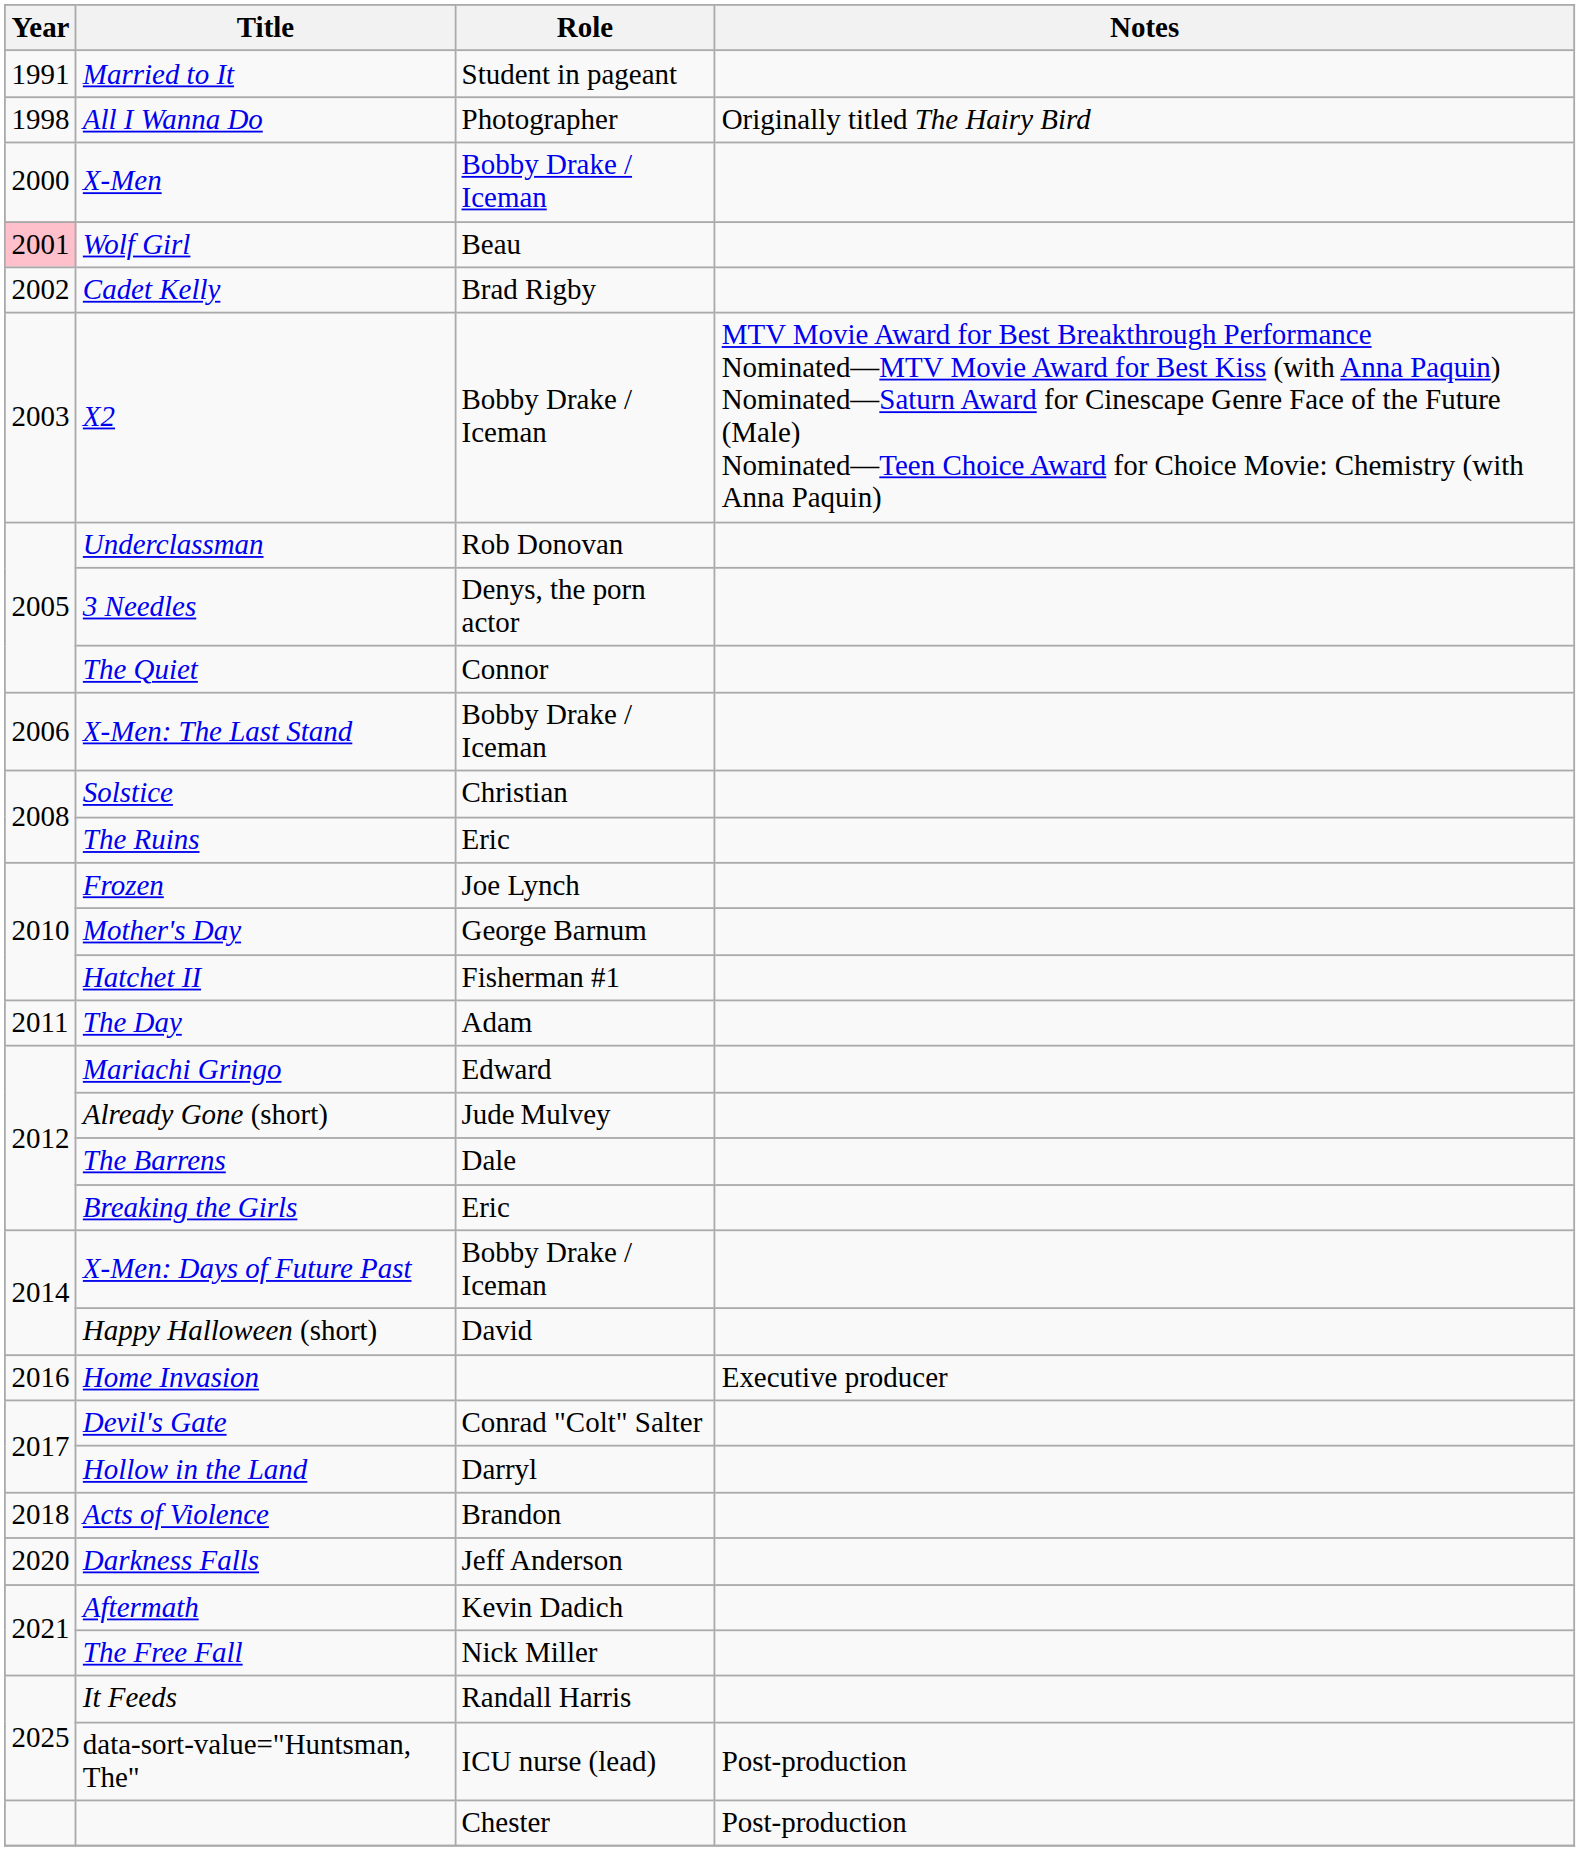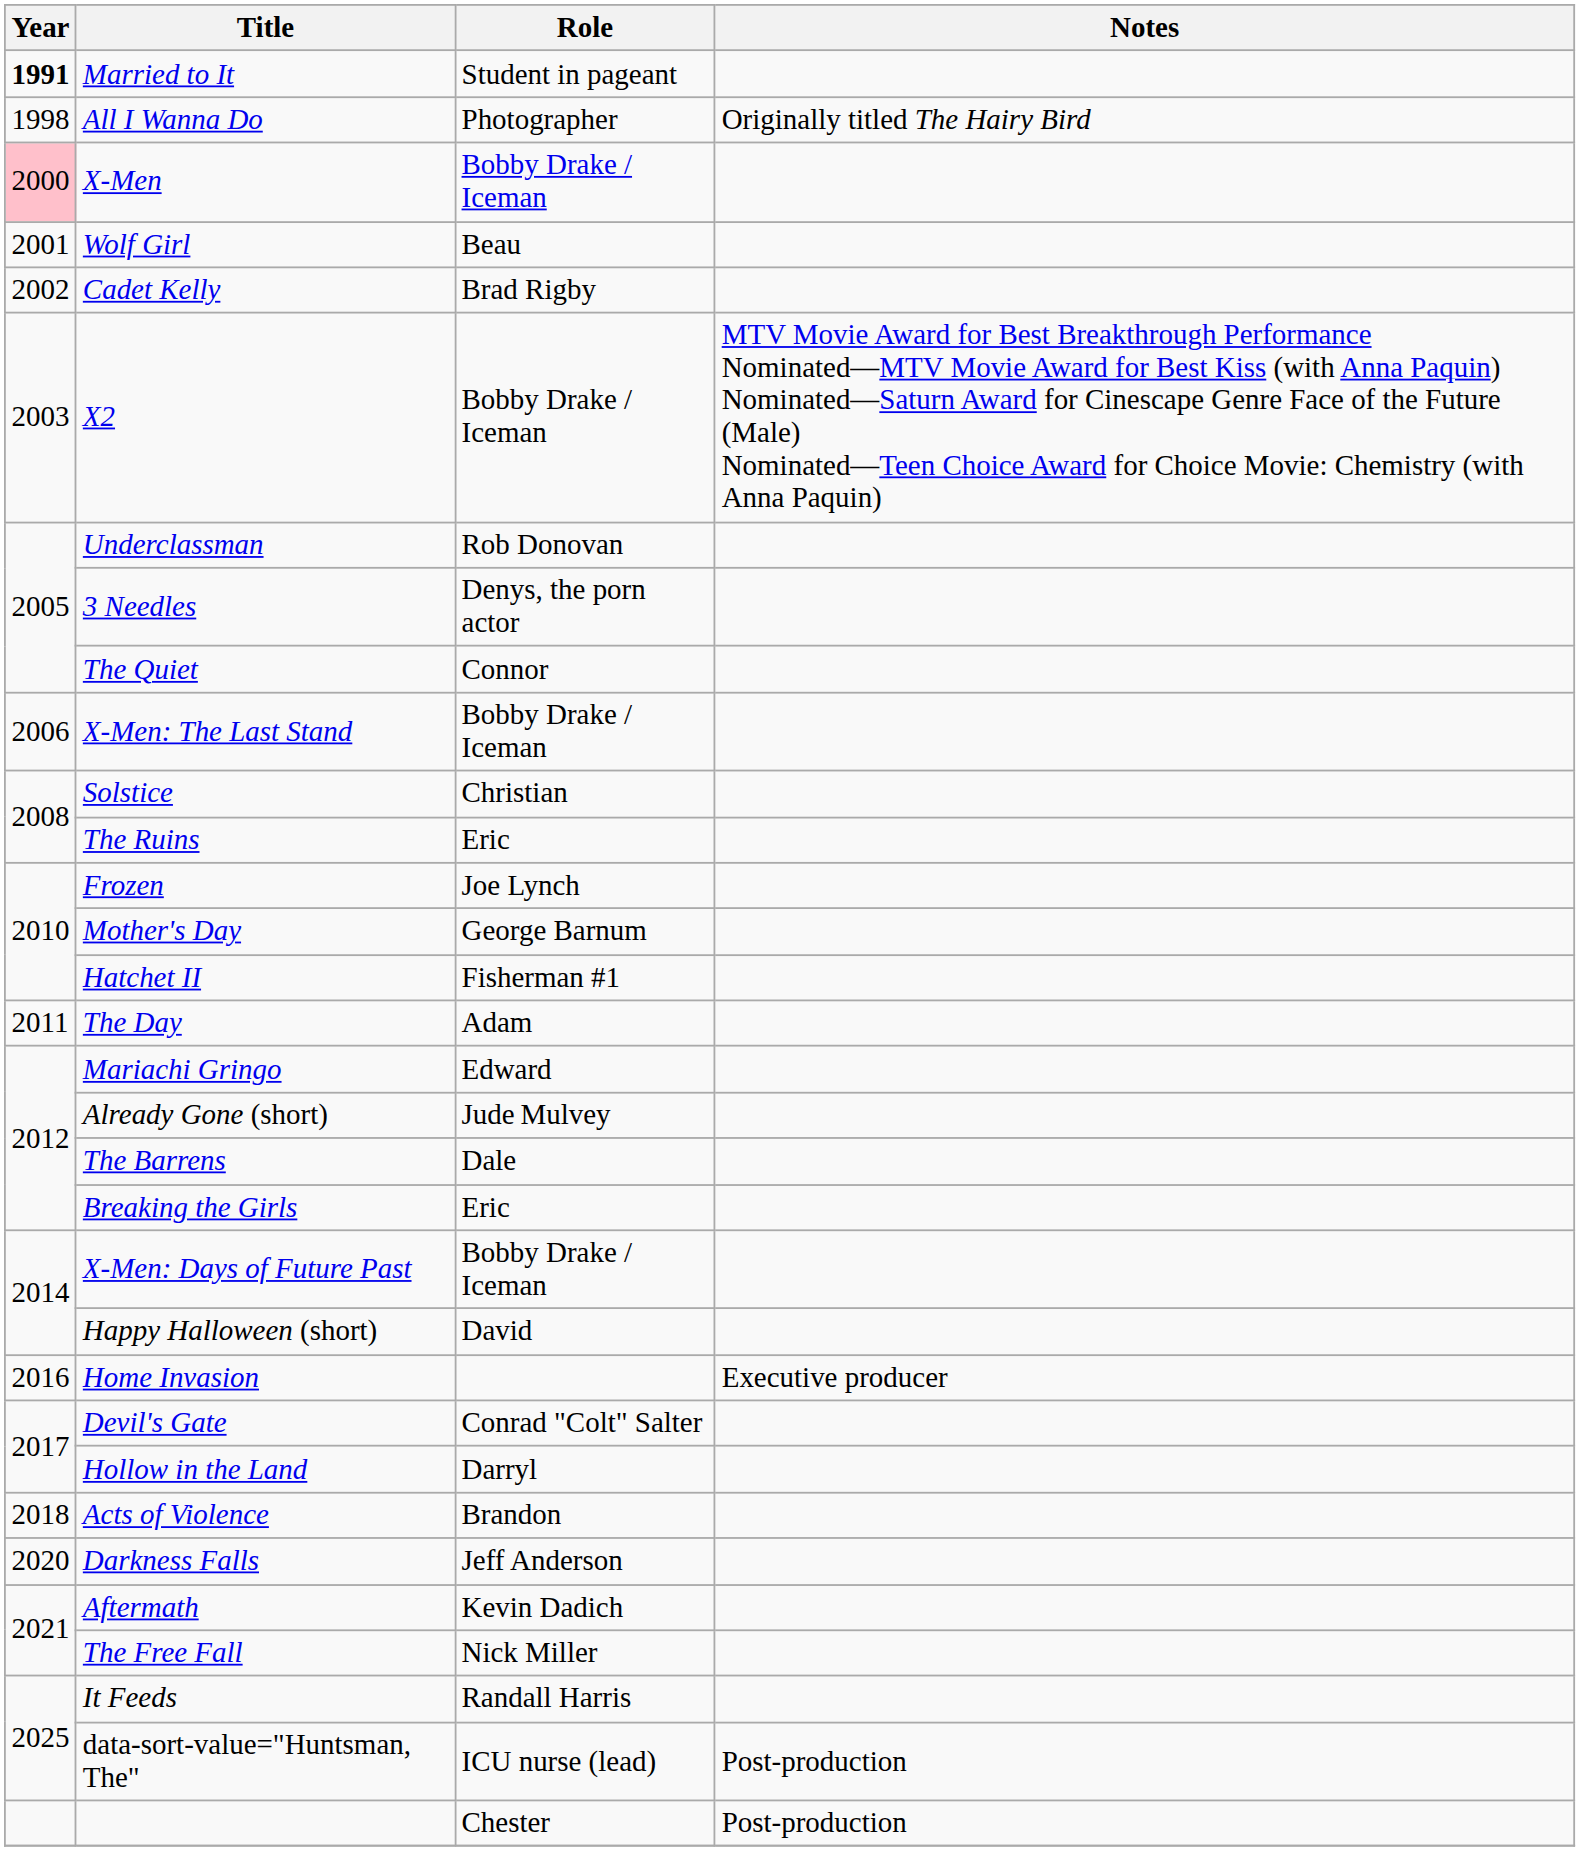(41, 73) normal -> (41, 73) bold
(41, 181) no background -> (41, 181) pink background
(41, 243) pink background -> (41, 243) no background
